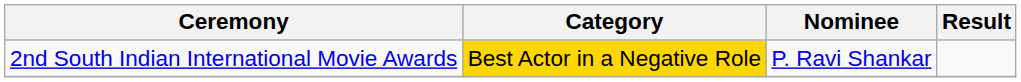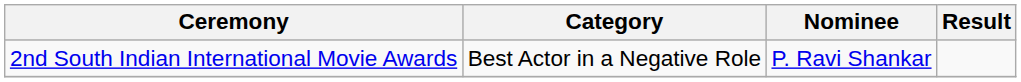(614, 58) gold background -> (614, 58) no background
